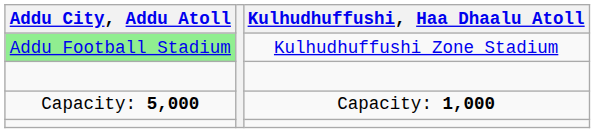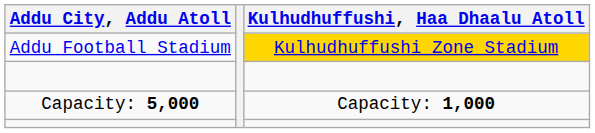(120, 48) lightgreen background -> (120, 48) no background
(416, 48) no background -> (416, 48) gold background
